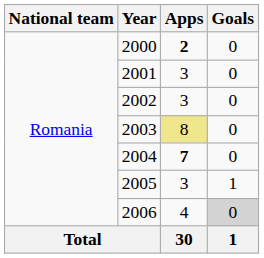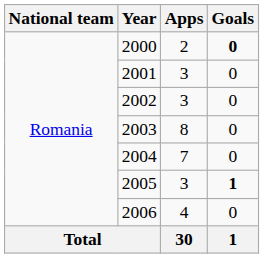(184, 45) bold -> (184, 45) normal
(233, 45) normal -> (233, 45) bold
(184, 128) khaki background -> (184, 128) no background
(184, 156) bold -> (184, 156) normal
(233, 184) normal -> (233, 184) bold
(233, 211) lightgrey background -> (233, 211) no background
